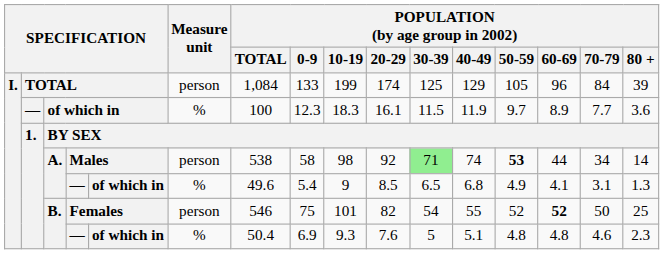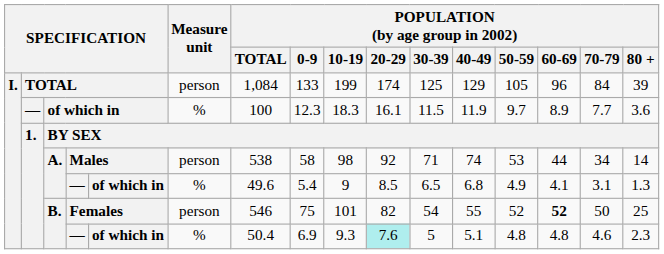(431, 160) lightgreen background -> (431, 160) no background
(516, 160) bold -> (516, 160) normal
(388, 235) no background -> (388, 235) paleturquoise background
